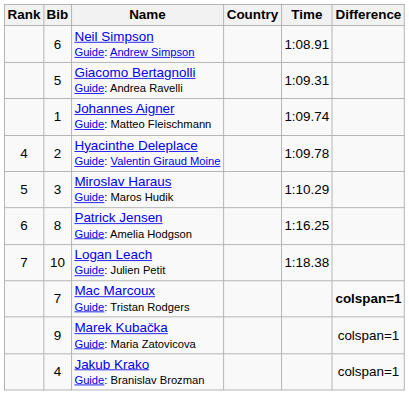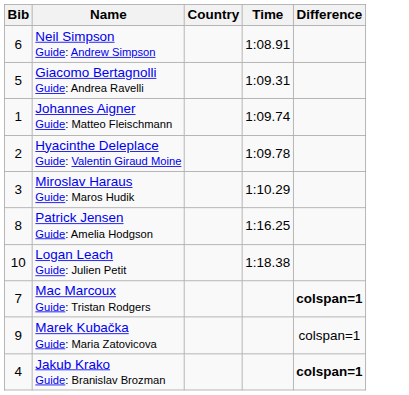- column: (24, 15)
(368, 371) normal -> (329, 371) bold
